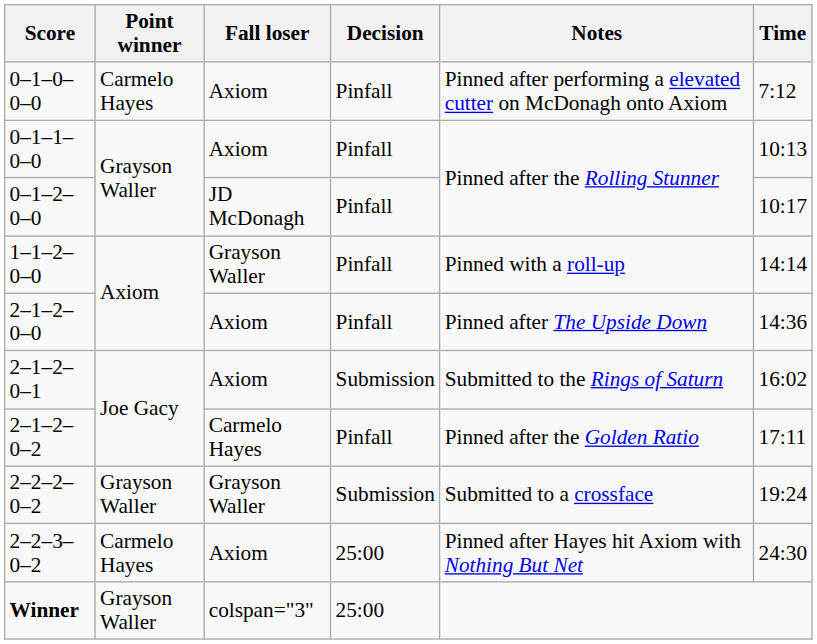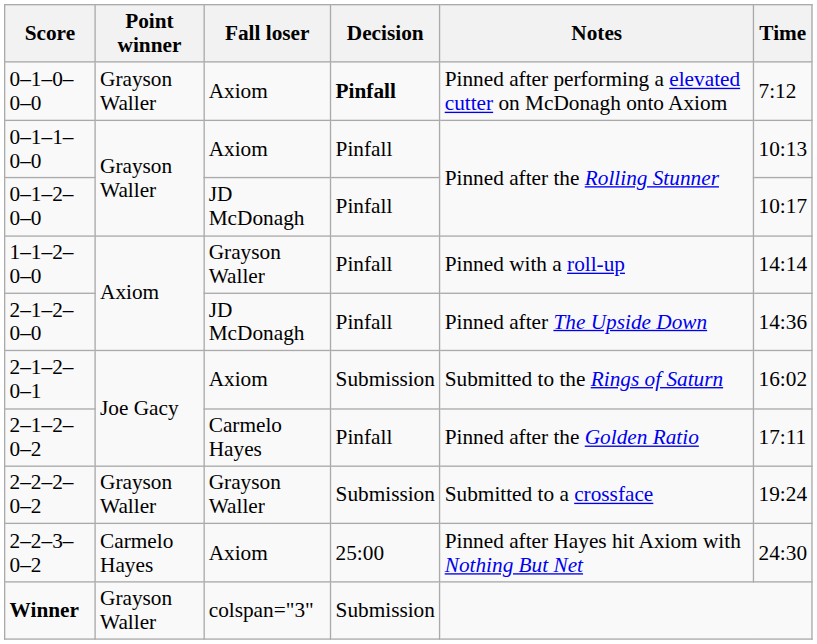(137, 91) Carmelo Hayes -> (136, 91) Grayson Waller
(364, 91) normal -> (366, 91) bold
(238, 321) Axiom -> (257, 321) JD McDonagh
(360, 610) 25:00 -> (385, 610) Submission
